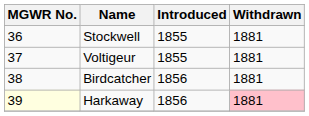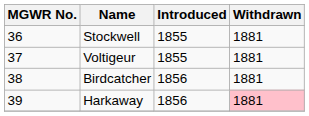(15, 100) lightyellow background -> (15, 100) no background
